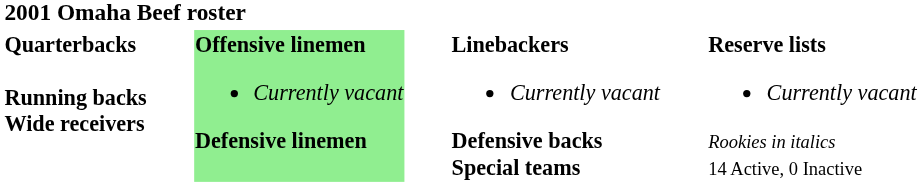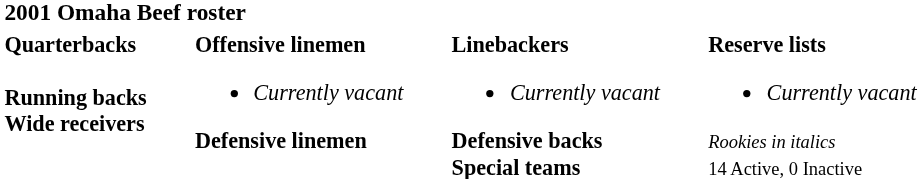(299, 92) lightgreen background -> (299, 92) no background
